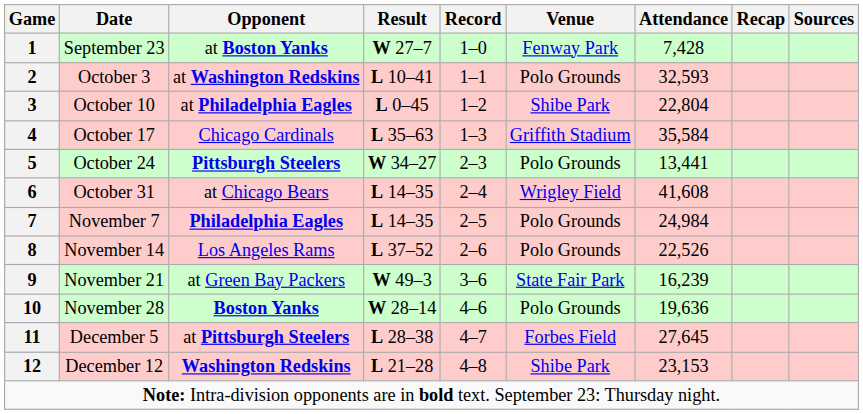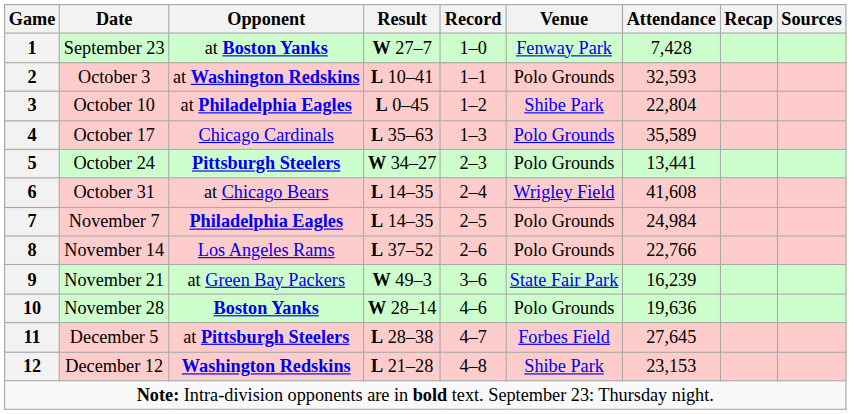(570, 134) Griffith Stadium -> (564, 134) Polo Grounds
(684, 134) 35,584 -> (671, 134) 35,589
(684, 250) 22,526 -> (671, 250) 22,766
